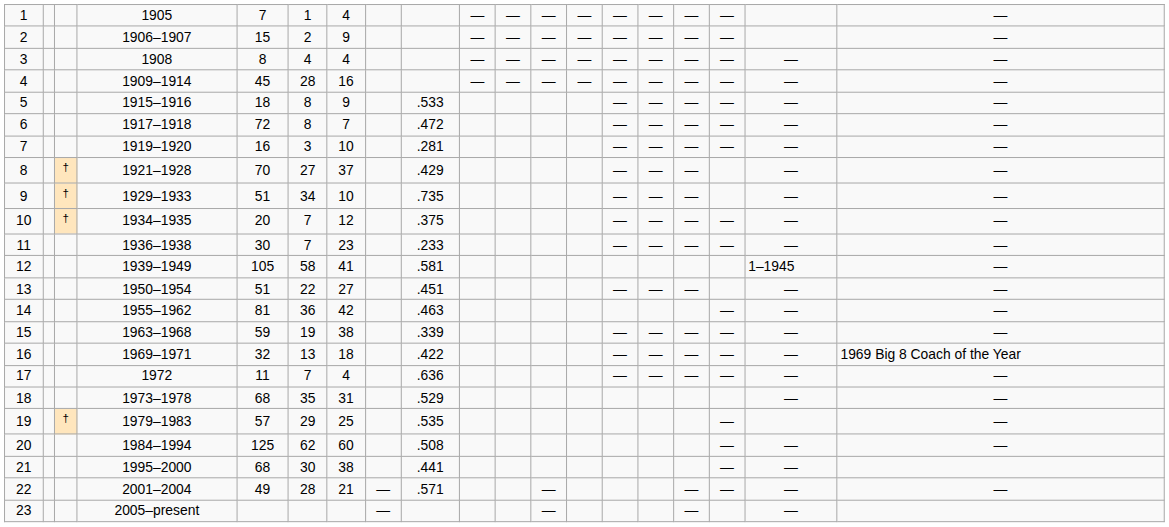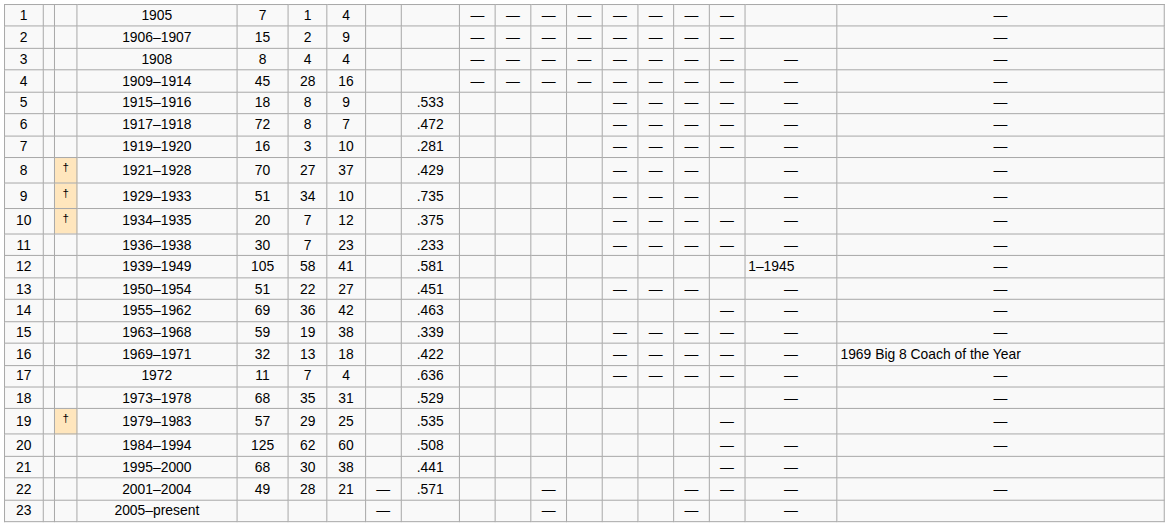(263, 310) 81 -> (263, 310) 69
